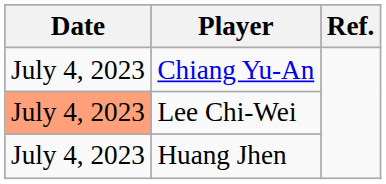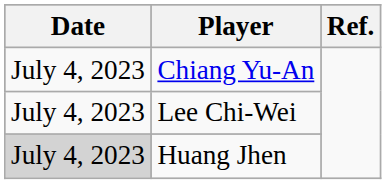(78, 112) lightsalmon background -> (78, 112) no background
(78, 155) no background -> (78, 155) lightgrey background
